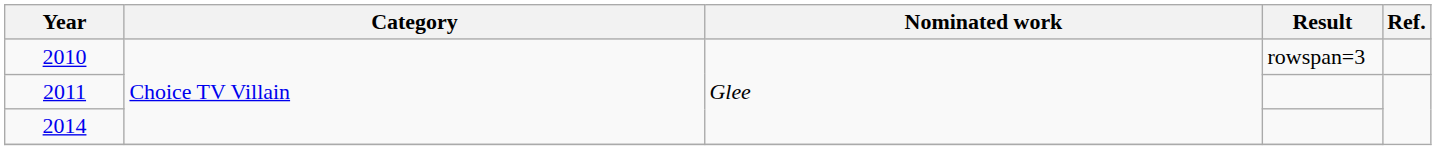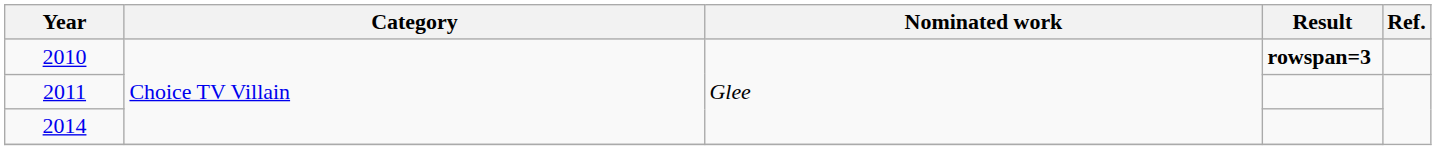(1316, 56) normal -> (1319, 56) bold
